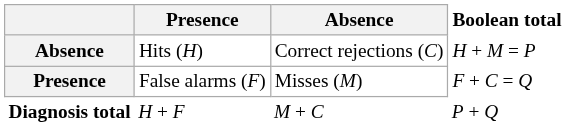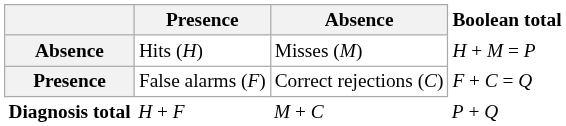(359, 50) Correct rejections (C) -> (319, 50) Misses (M)
(319, 81) Misses (M) -> (359, 81) Correct rejections (C)
